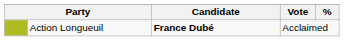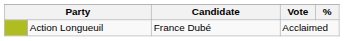(184, 28) bold -> (182, 28) normal
